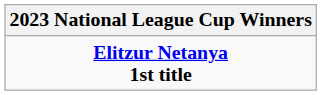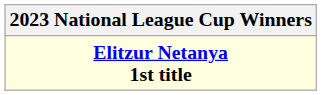(161, 62) no background -> (161, 62) lightyellow background
